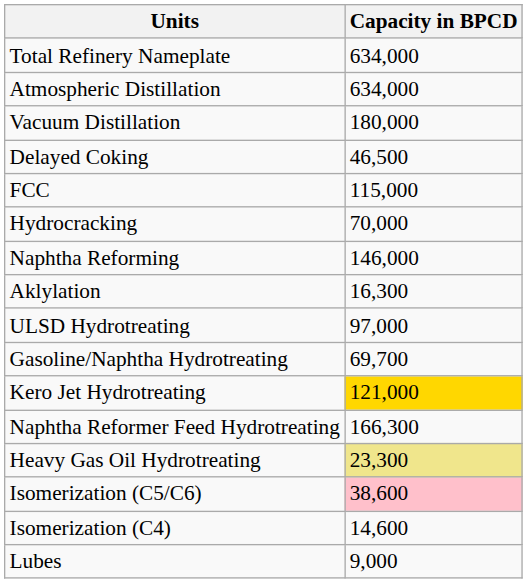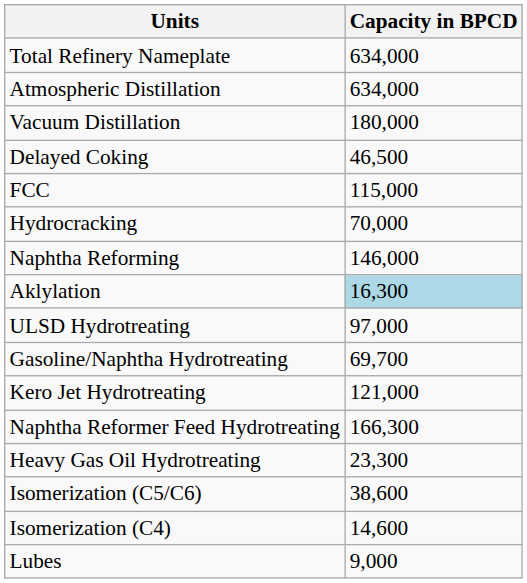(379, 291) no background -> (379, 291) lightblue background
(384, 392) gold background -> (384, 392) no background
(379, 460) khaki background -> (379, 460) no background
(379, 493) pink background -> (379, 493) no background
